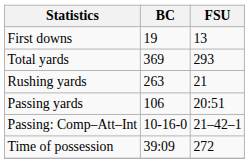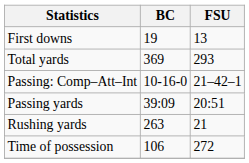rows swapped: (47, 81) <-> (72, 125)
(154, 103) 106 -> (159, 103) 39:09
(159, 147) 39:09 -> (154, 147) 106
